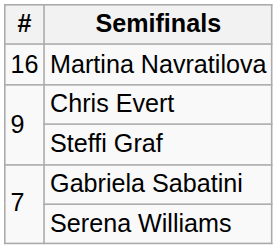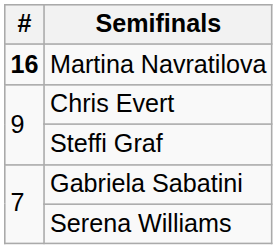(25, 64) normal -> (25, 64) bold
